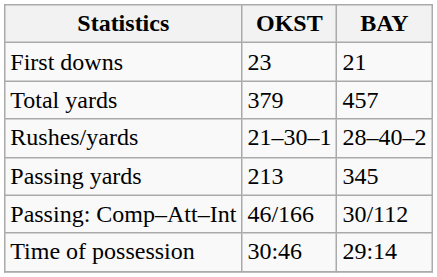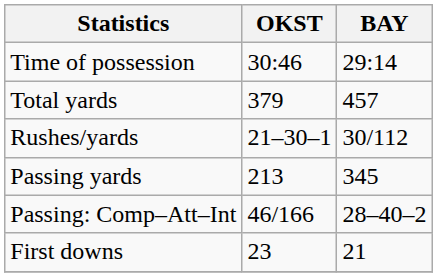rows swapped: (67, 61) <-> (103, 251)
(384, 137) 28–40–2 -> (375, 137) 30/112
(375, 213) 30/112 -> (384, 213) 28–40–2
